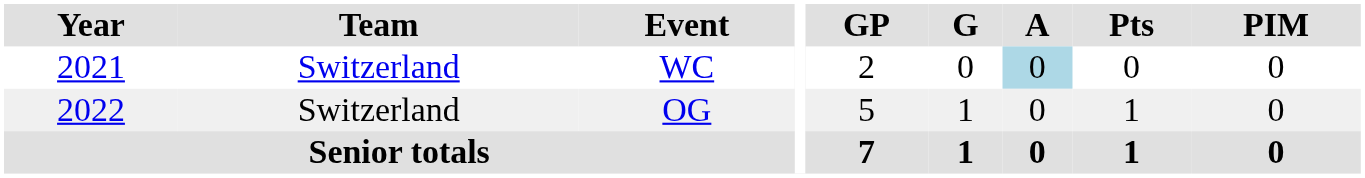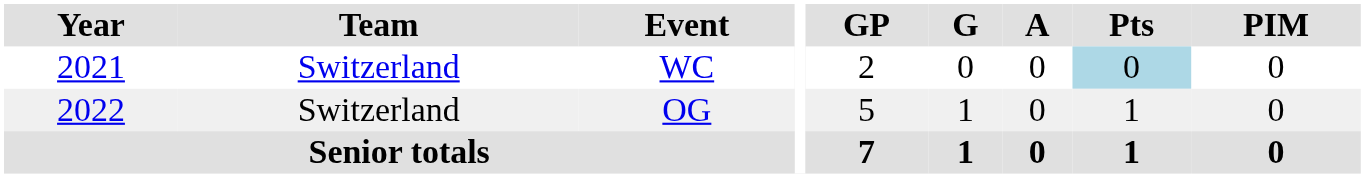(1037, 67) lightblue background -> (1037, 67) no background
(1132, 67) no background -> (1132, 67) lightblue background
